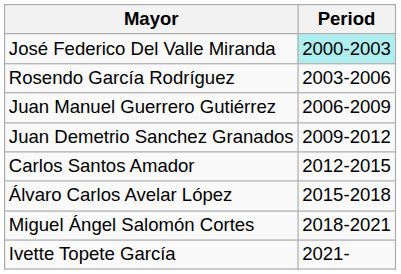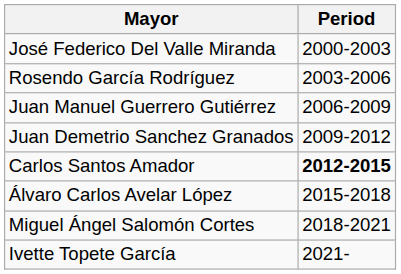(347, 48) paleturquoise background -> (347, 48) no background
(347, 166) normal -> (347, 166) bold
